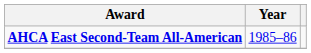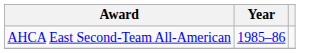(125, 37) bold -> (119, 37) normal
